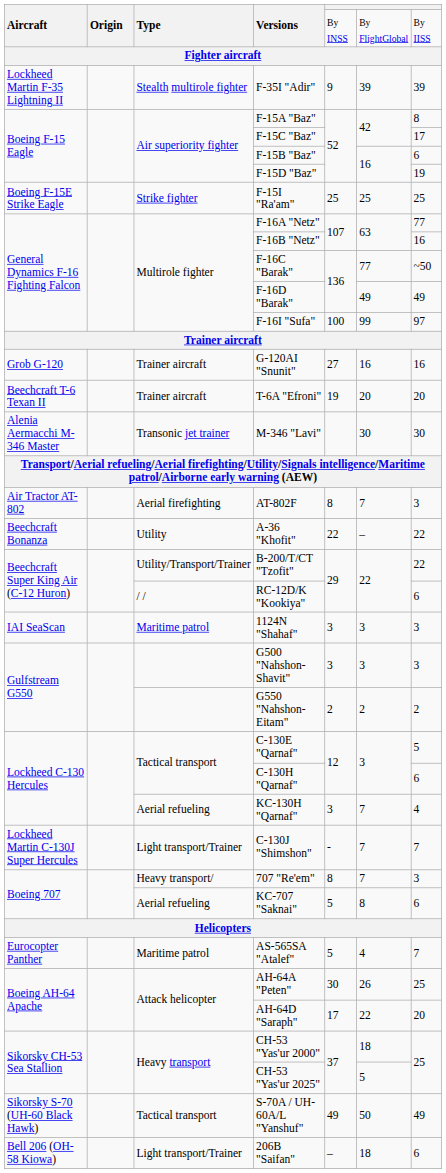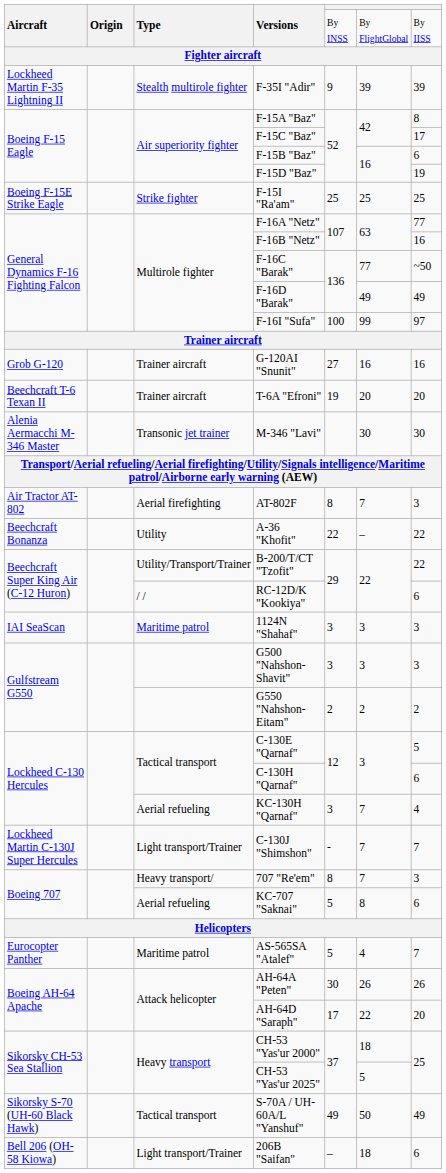(419, 984) 25 -> (419, 984) 26
